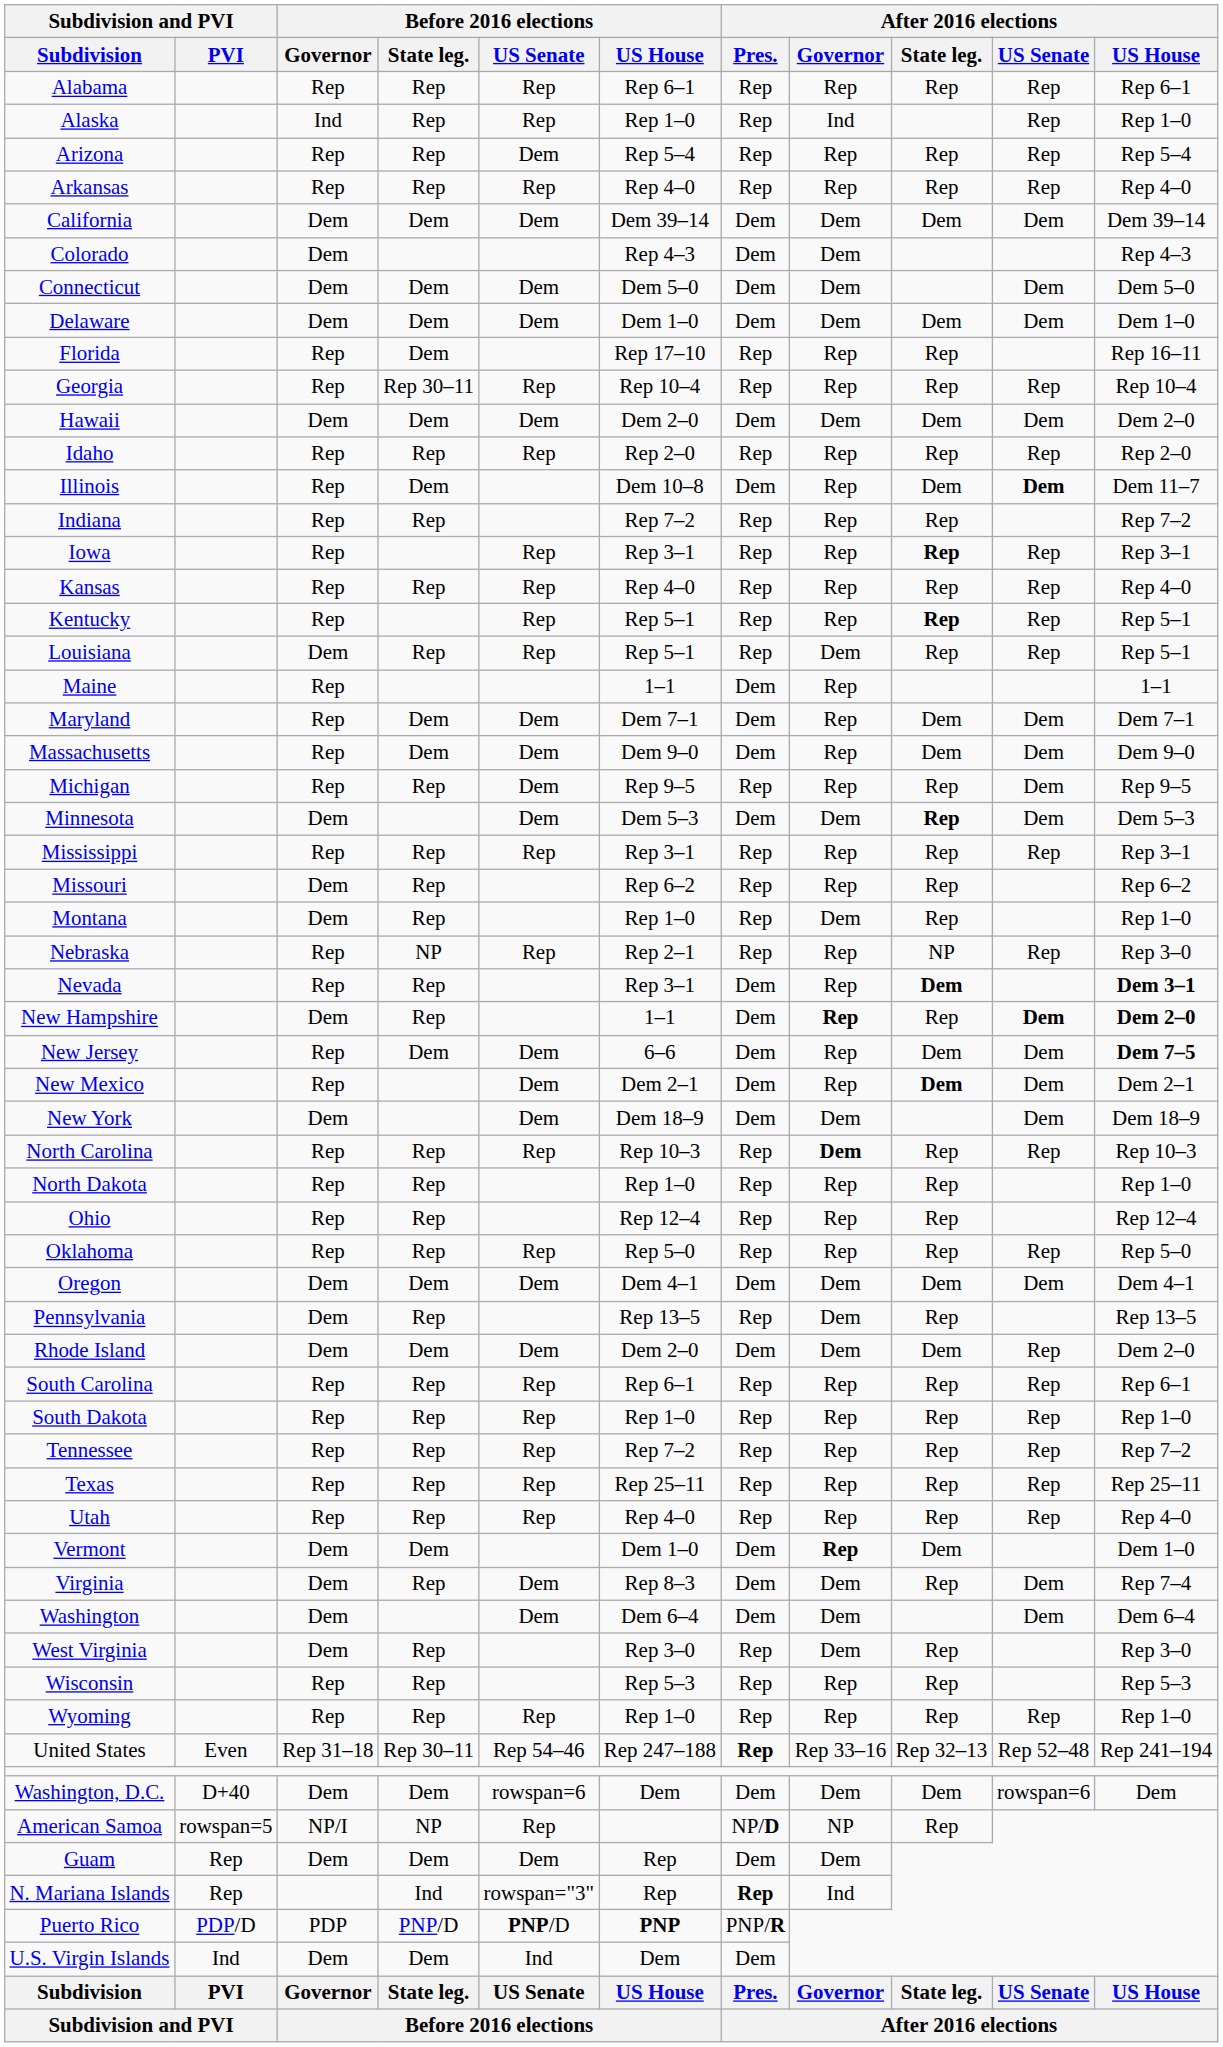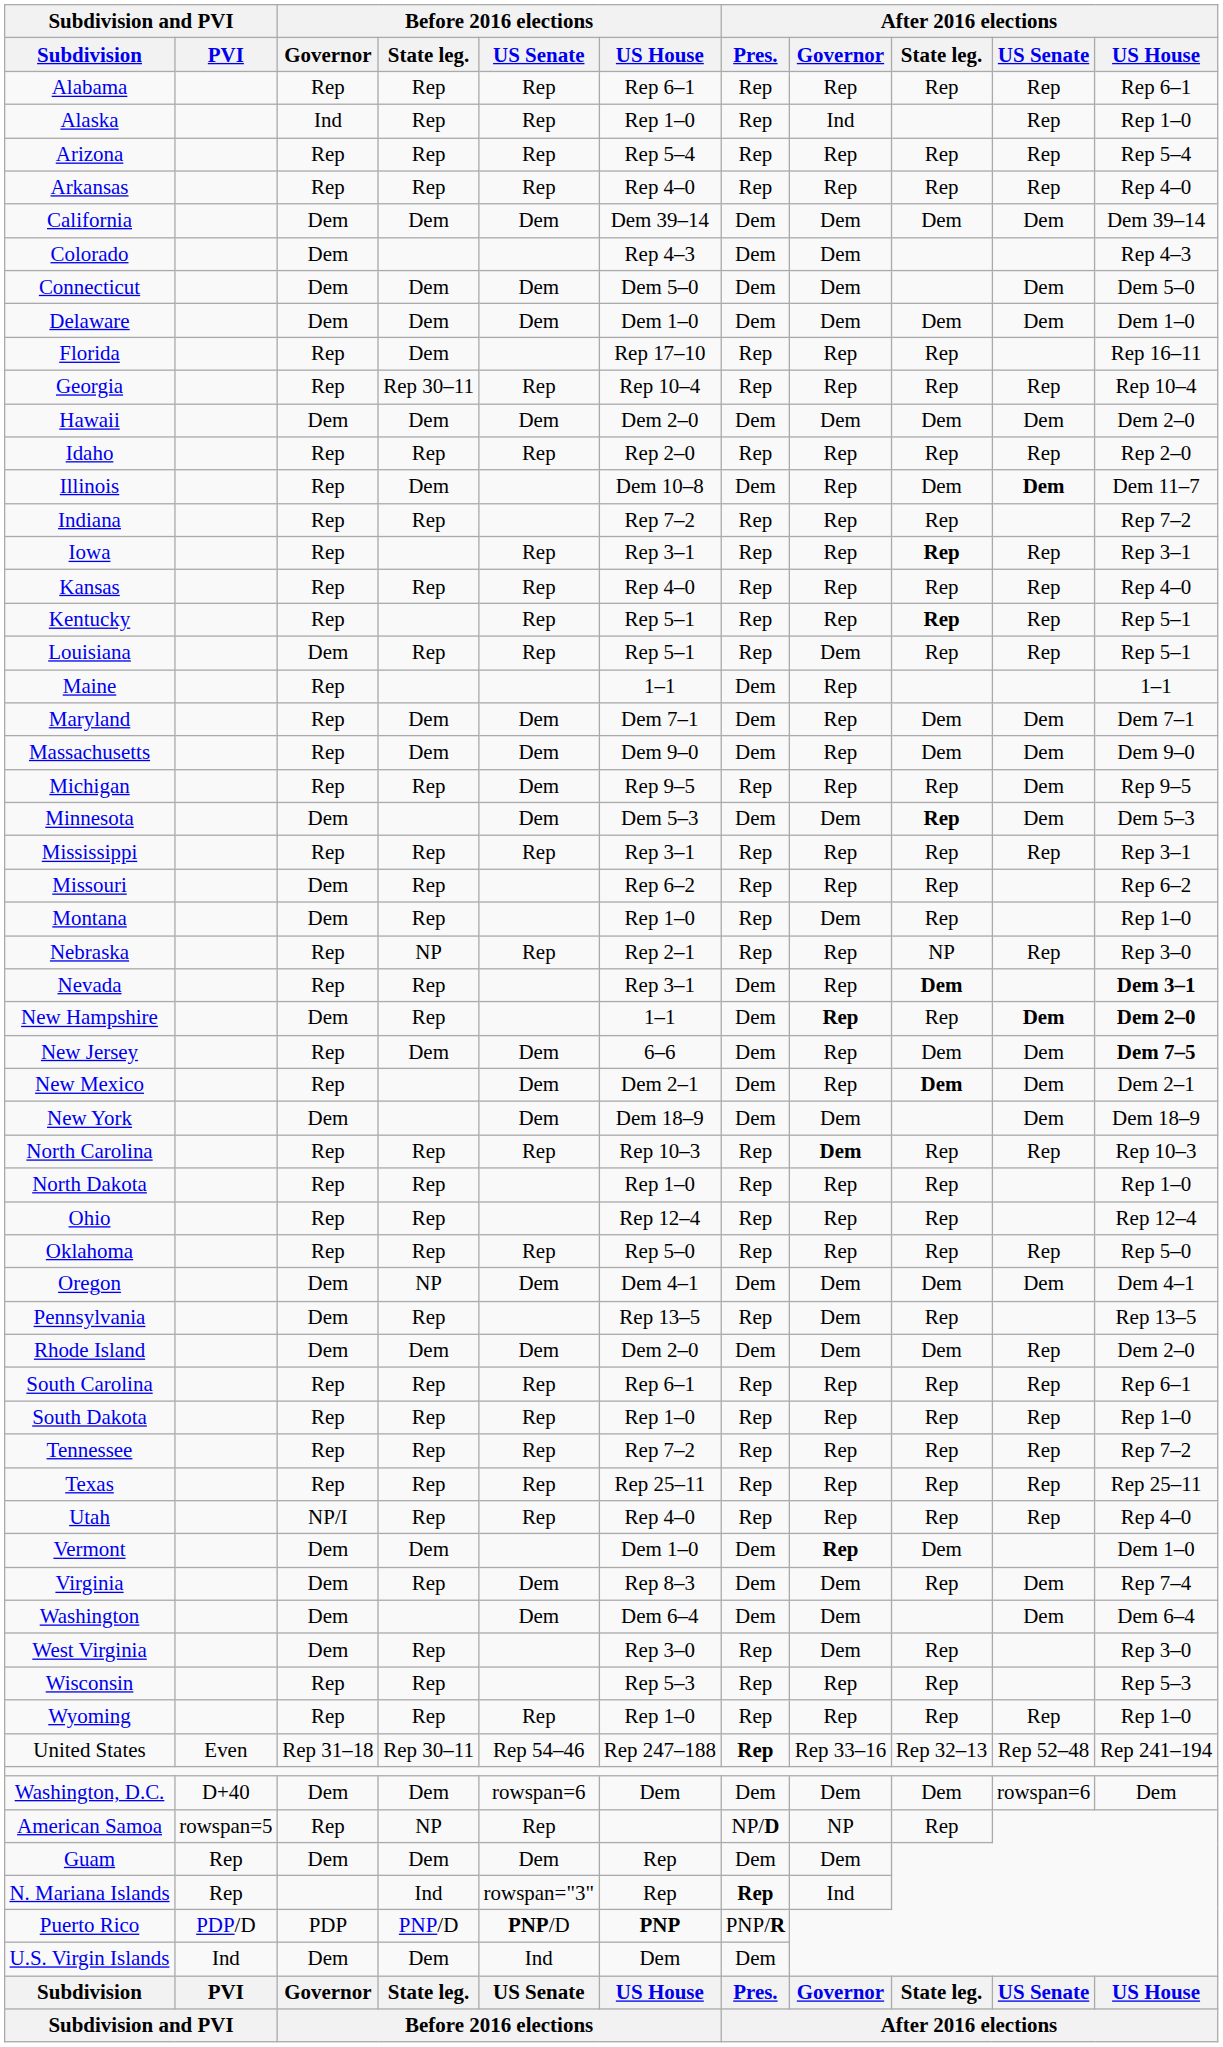(539, 154) Dem -> (539, 154) Rep
(429, 1284) Dem -> (429, 1284) NP
(328, 1516) Rep -> (328, 1516) NP/I
(328, 1825) NP/I -> (328, 1825) Rep
